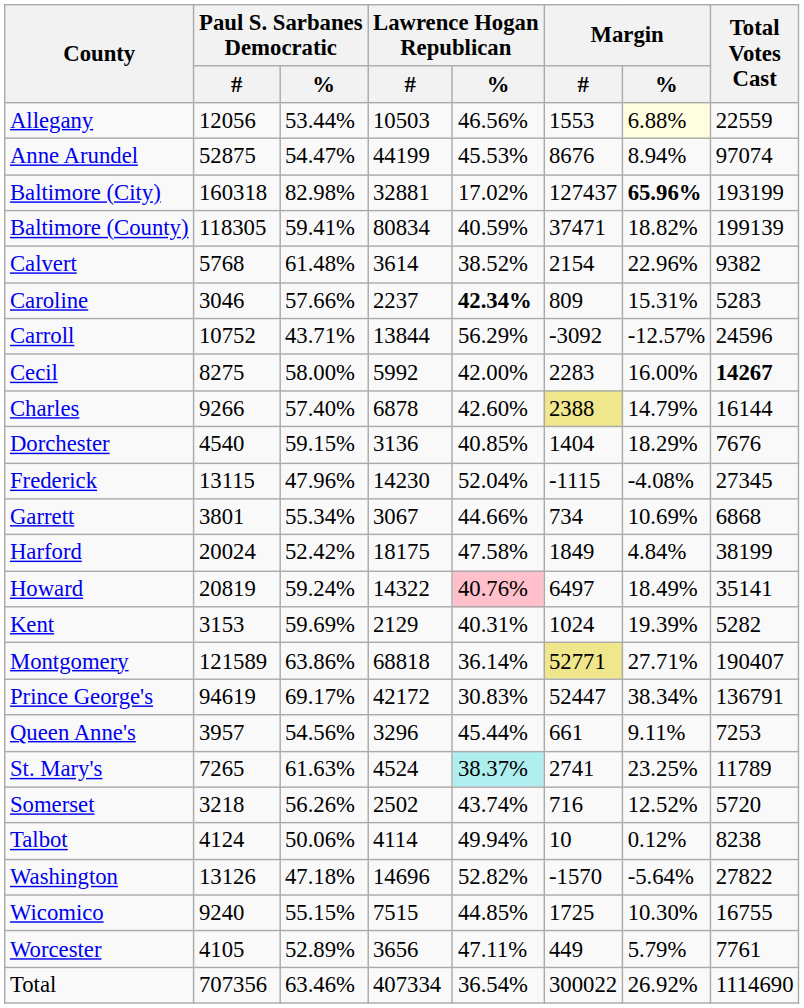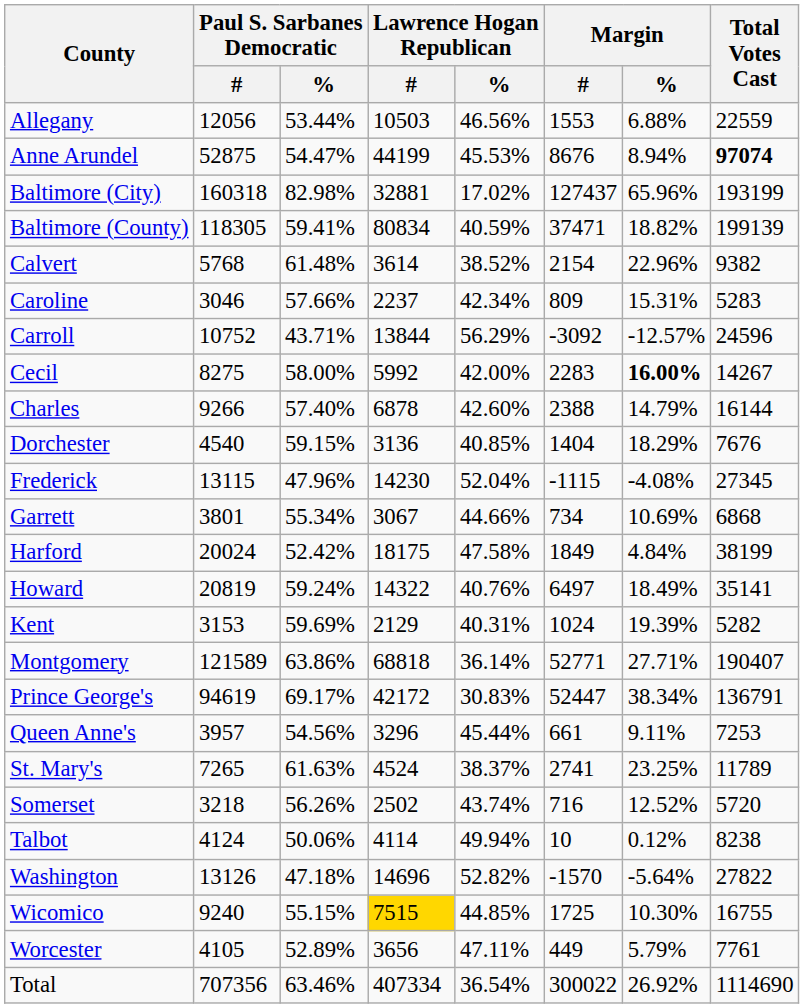(657, 120) lightyellow background -> (657, 120) no background
(744, 156) normal -> (744, 156) bold
(665, 192) bold -> (663, 192) normal
(495, 300) bold -> (495, 300) normal
(663, 372) normal -> (665, 372) bold
(744, 372) bold -> (744, 372) normal
(572, 408) khaki background -> (572, 408) no background
(493, 588) pink background -> (495, 588) no background
(577, 660) khaki background -> (577, 660) no background
(493, 768) paleturquoise background -> (495, 768) no background
(396, 912) no background -> (396, 912) gold background
